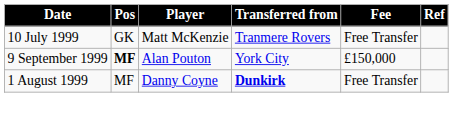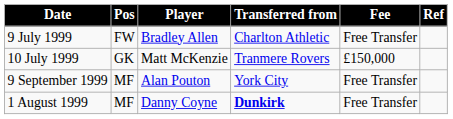+ row: (40, 37)
(381, 37) Free Transfer -> (369, 59) £150,000
(125, 59) bold -> (124, 80) normal
(370, 59) £150,000 -> (380, 80) Free Transfer
